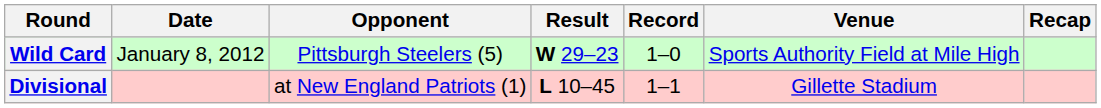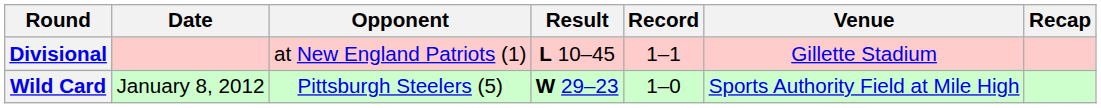rows swapped: (58, 53) <-> (58, 86)
